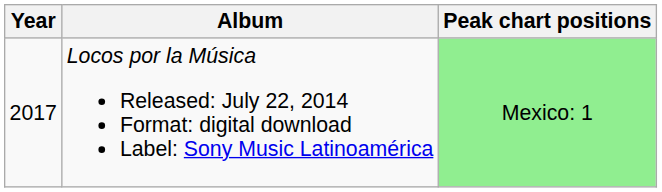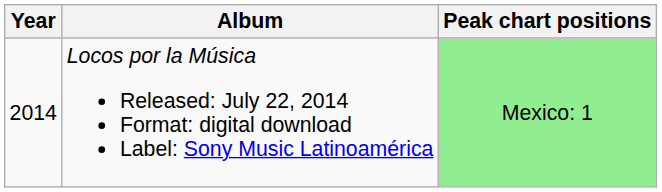(33, 112) 2017 -> (33, 112) 2014
